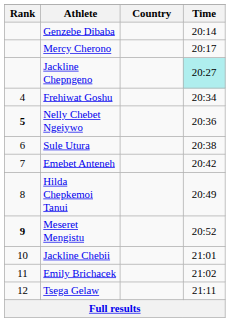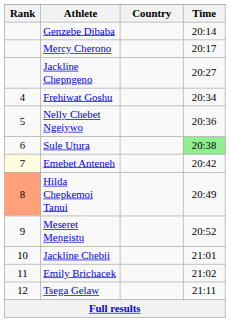(204, 73) paleturquoise background -> (204, 73) no background
(23, 121) bold -> (23, 121) normal
(204, 145) no background -> (204, 145) lightgreen background
(23, 163) no background -> (23, 163) lightyellow background
(23, 194) no background -> (23, 194) lightsalmon background
(23, 231) bold -> (23, 231) normal
